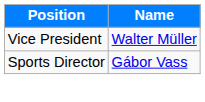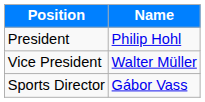+ row: (39, 39)
